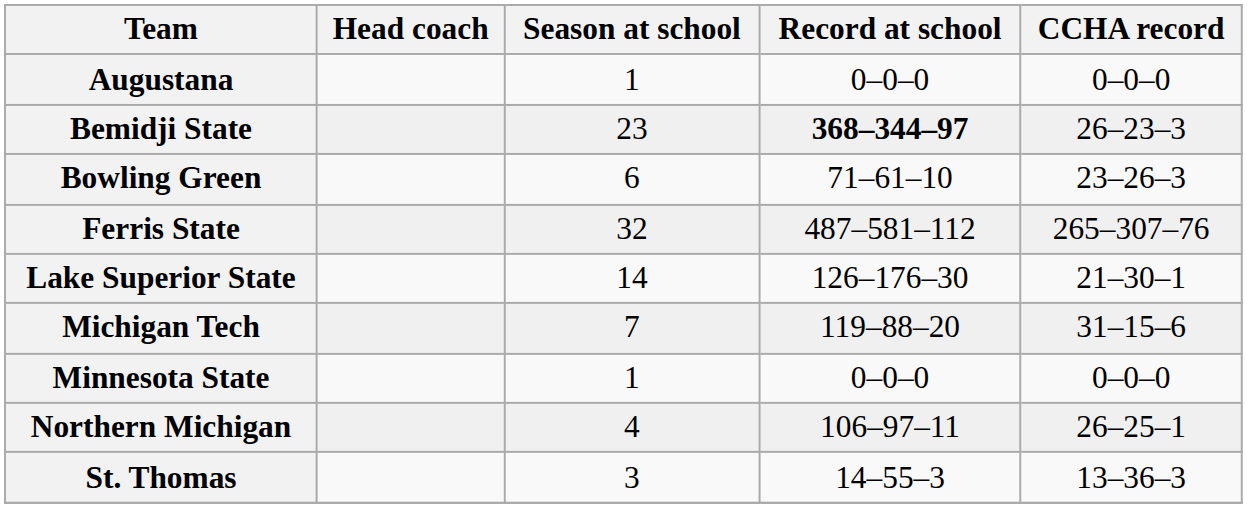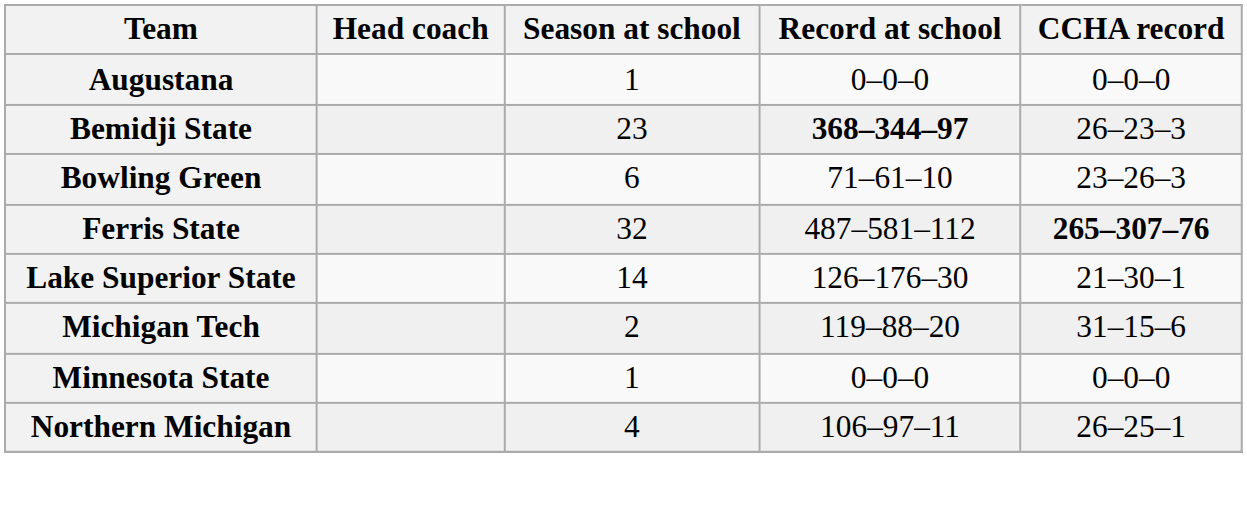(1131, 228) normal -> (1131, 228) bold
(632, 327) 7 -> (632, 327) 2
- row: (161, 476)
